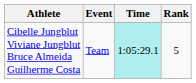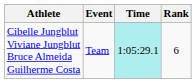(176, 50) 5 -> (176, 50) 6
